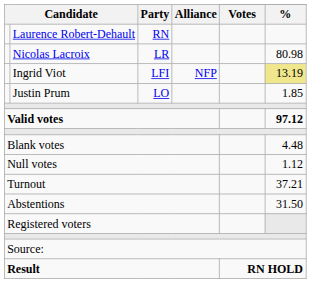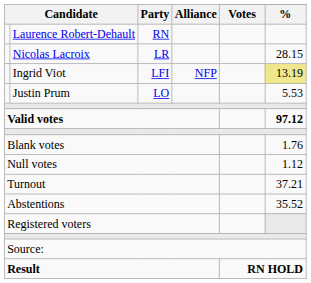(290, 54) 80.98 -> (290, 54) 28.15
(293, 93) 1.85 -> (293, 93) 5.53
(293, 144) 4.48 -> (293, 144) 1.76
(290, 203) 31.50 -> (290, 203) 35.52
